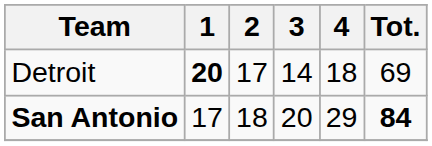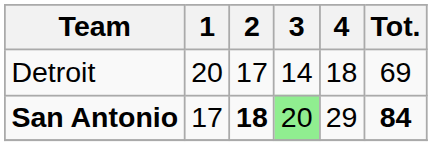(207, 72) bold -> (207, 72) normal
(252, 117) normal -> (252, 117) bold
(297, 117) no background -> (297, 117) lightgreen background
